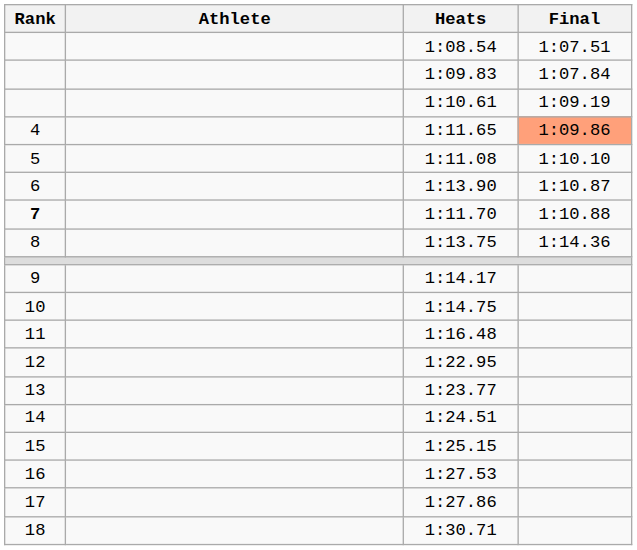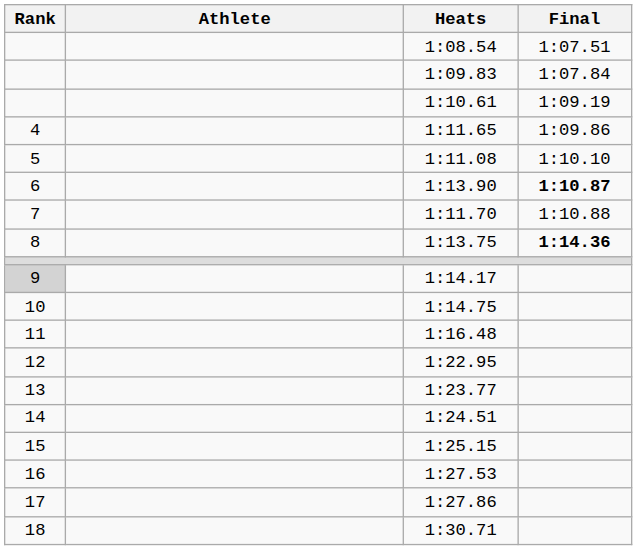(574, 131) lightsalmon background -> (574, 131) no background
(574, 186) normal -> (574, 186) bold
(35, 214) bold -> (35, 214) normal
(574, 242) normal -> (574, 242) bold
(35, 279) no background -> (35, 279) lightgrey background
